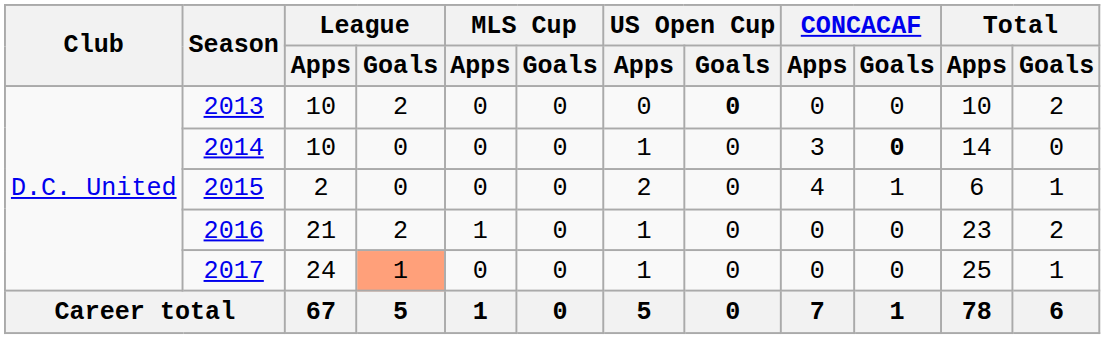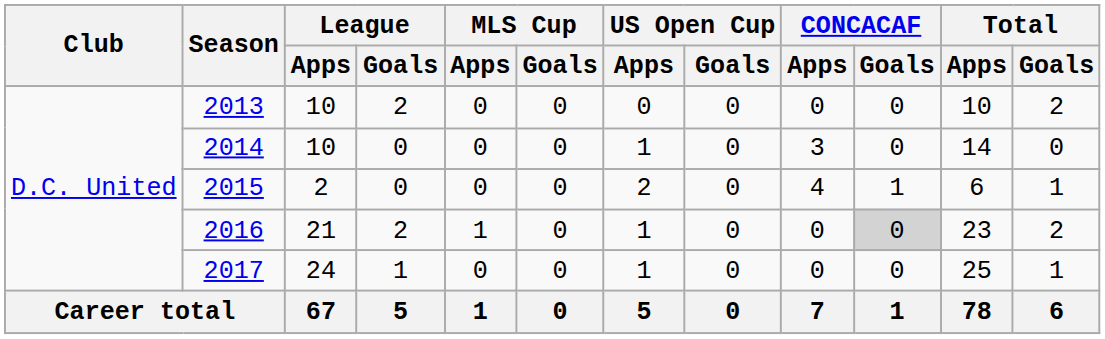(733, 107) bold -> (733, 107) normal
(897, 148) bold -> (897, 148) normal
(897, 230) no background -> (897, 230) lightgrey background
(401, 271) lightsalmon background -> (401, 271) no background
